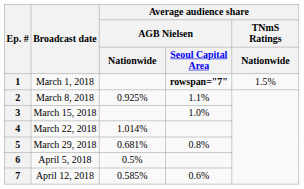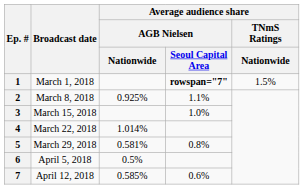(132, 144) 0.681% -> (132, 144) 0.581%
